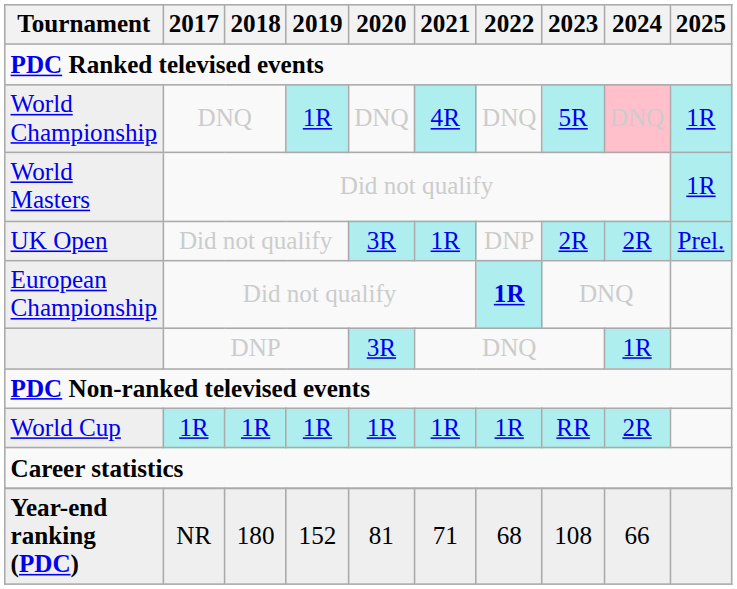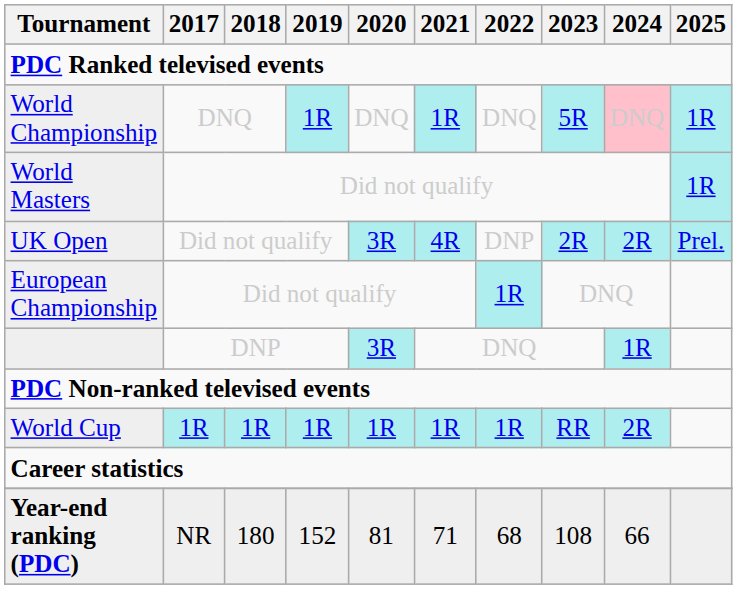(445, 118) 4R -> (445, 118) 1R
(445, 240) 1R -> (445, 240) 4R
(509, 294) bold -> (509, 294) normal
